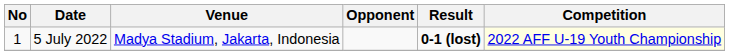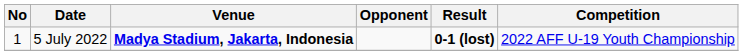(227, 38) normal -> (234, 38) bold
(604, 38) lightyellow background -> (618, 38) no background
